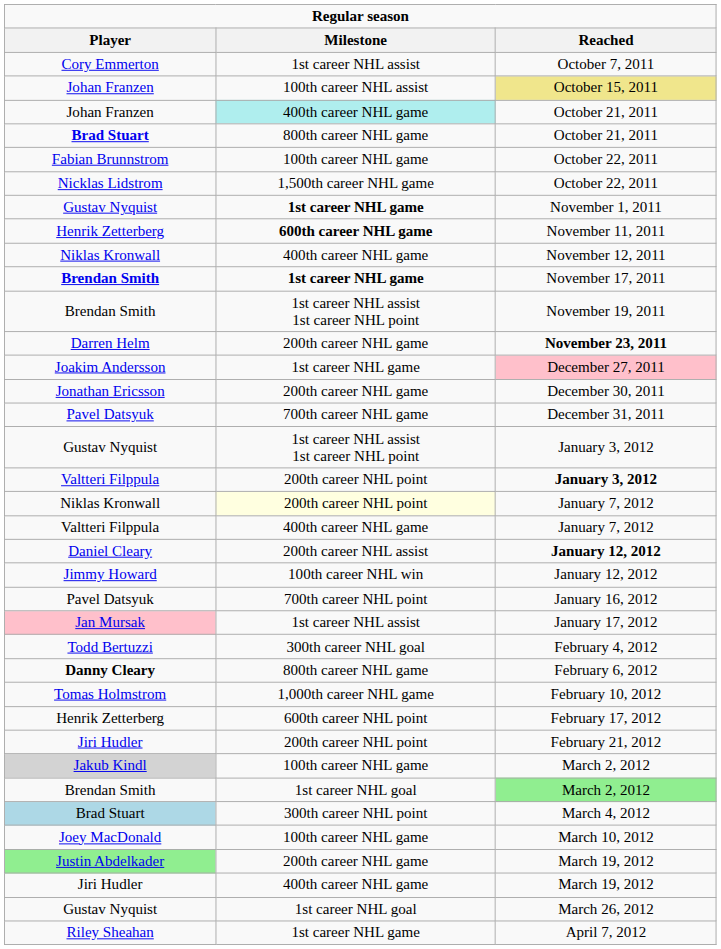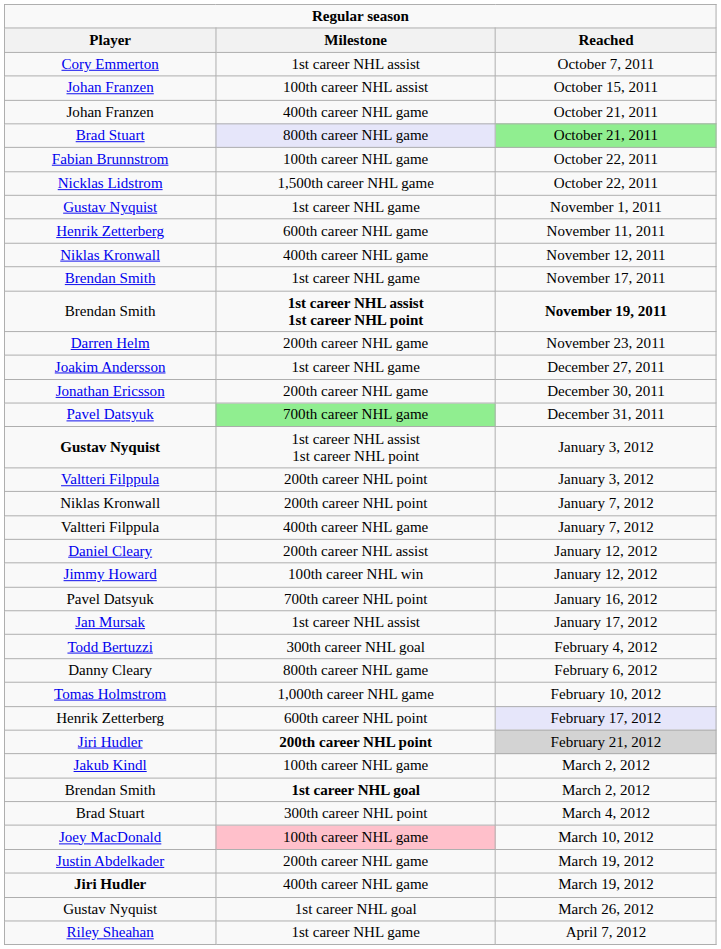(606, 87) khaki background -> (606, 87) no background
(356, 111) paleturquoise background -> (356, 111) no background
(110, 135) bold -> (110, 135) normal
(356, 135) no background -> (356, 135) lavender background
(606, 135) no background -> (606, 135) lightgreen background
(356, 207) bold -> (356, 207) normal
(356, 231) bold -> (356, 231) normal
(110, 278) bold -> (110, 278) normal
(356, 278) bold -> (356, 278) normal
(356, 311) normal -> (356, 311) bold
(606, 311) normal -> (606, 311) bold
(606, 343) bold -> (606, 343) normal
(606, 367) pink background -> (606, 367) no background
(356, 414) no background -> (356, 414) lightgreen background
(110, 447) normal -> (110, 447) bold
(606, 479) bold -> (606, 479) normal
(356, 503) lightyellow background -> (356, 503) no background
(606, 551) bold -> (606, 551) normal
(110, 622) pink background -> (110, 622) no background
(110, 670) bold -> (110, 670) normal
(606, 718) no background -> (606, 718) lavender background
(356, 741) normal -> (356, 741) bold
(606, 741) no background -> (606, 741) lightgrey background
(110, 765) lightgrey background -> (110, 765) no background
(356, 789) normal -> (356, 789) bold
(606, 789) lightgreen background -> (606, 789) no background
(110, 813) lightblue background -> (110, 813) no background
(356, 837) no background -> (356, 837) pink background
(110, 861) lightgreen background -> (110, 861) no background
(110, 885) normal -> (110, 885) bold
